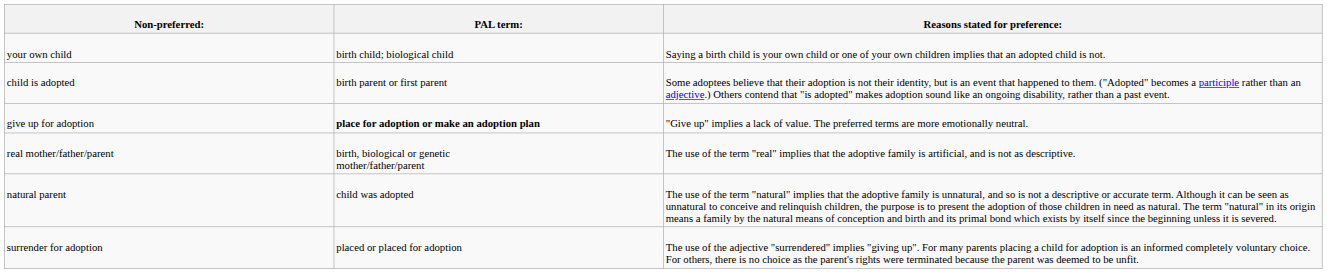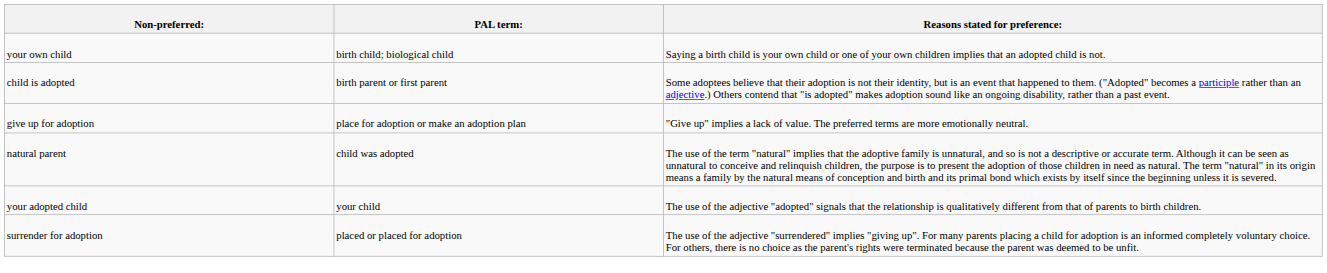(438, 124) bold -> (431, 124) normal
- row: (60, 153)
+ row: (47, 206)
